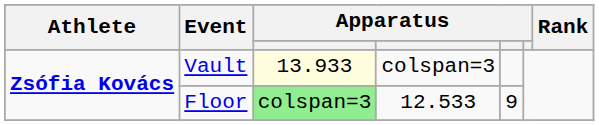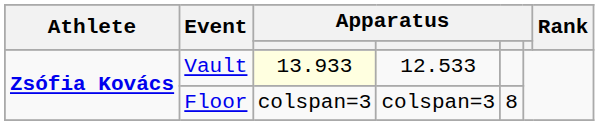(438, 67) colspan=3 -> (438, 67) 12.533
(314, 103) lightgreen background -> (314, 103) no background
(438, 103) 12.533 -> (438, 103) colspan=3
(512, 103) 9 -> (512, 103) 8
